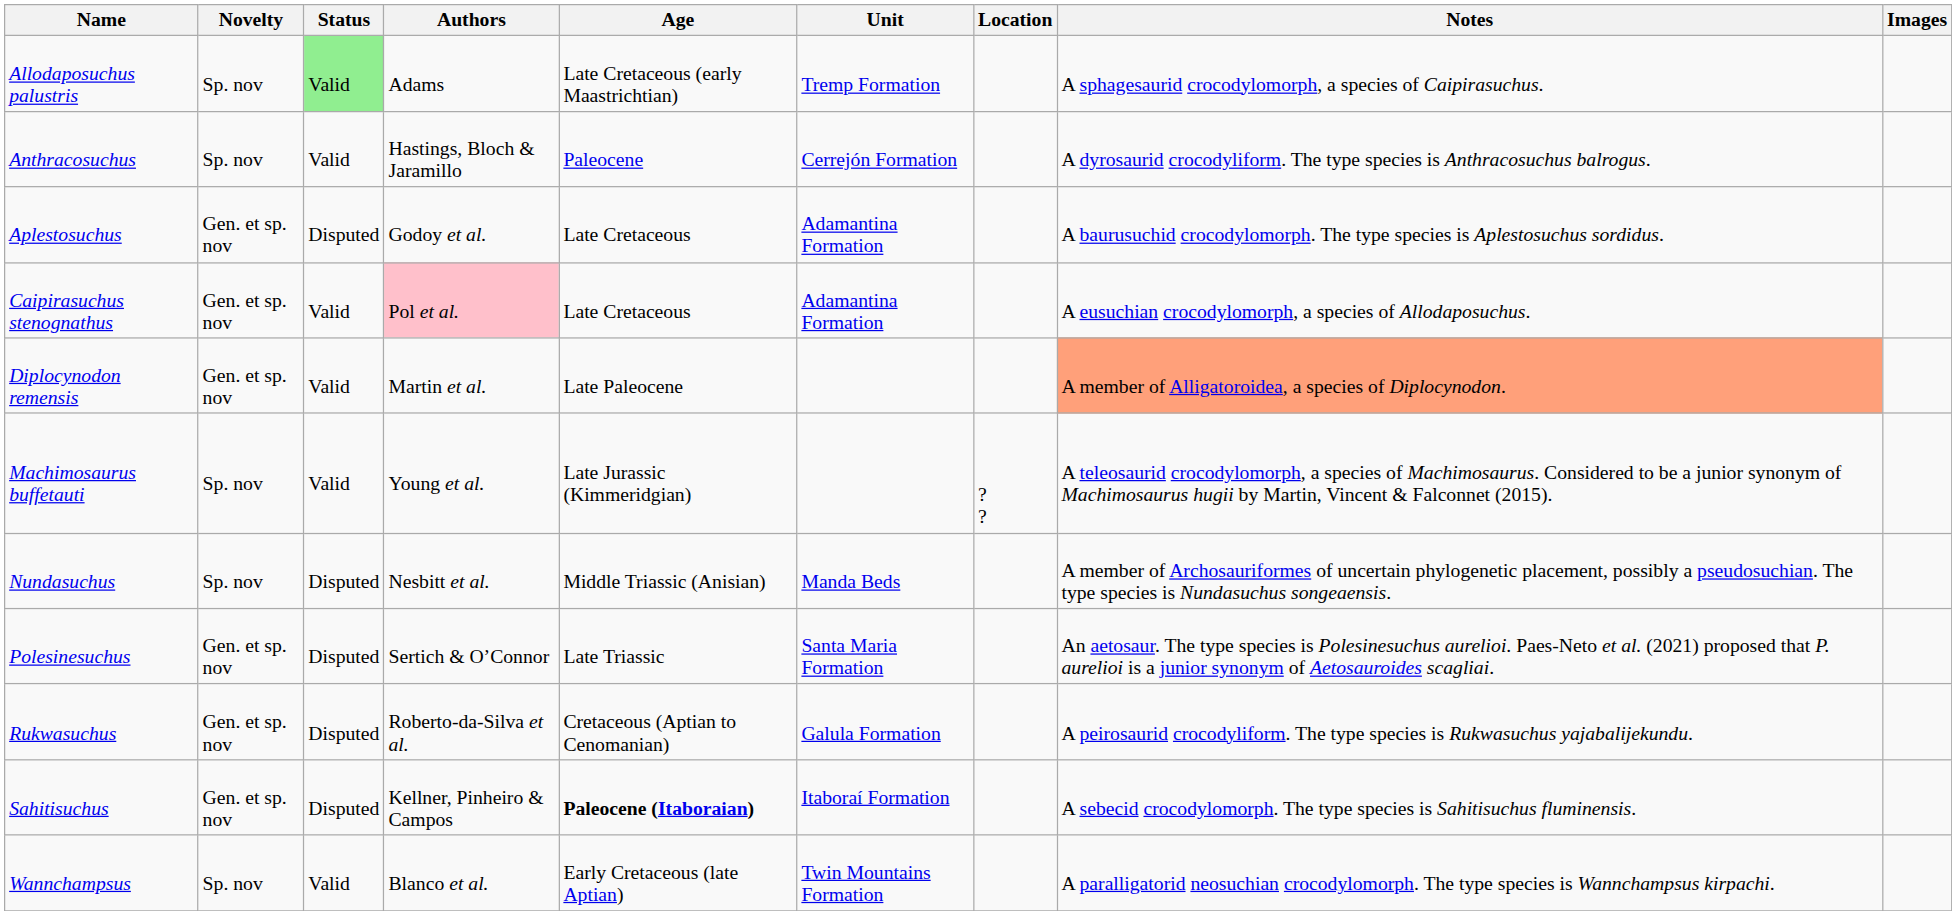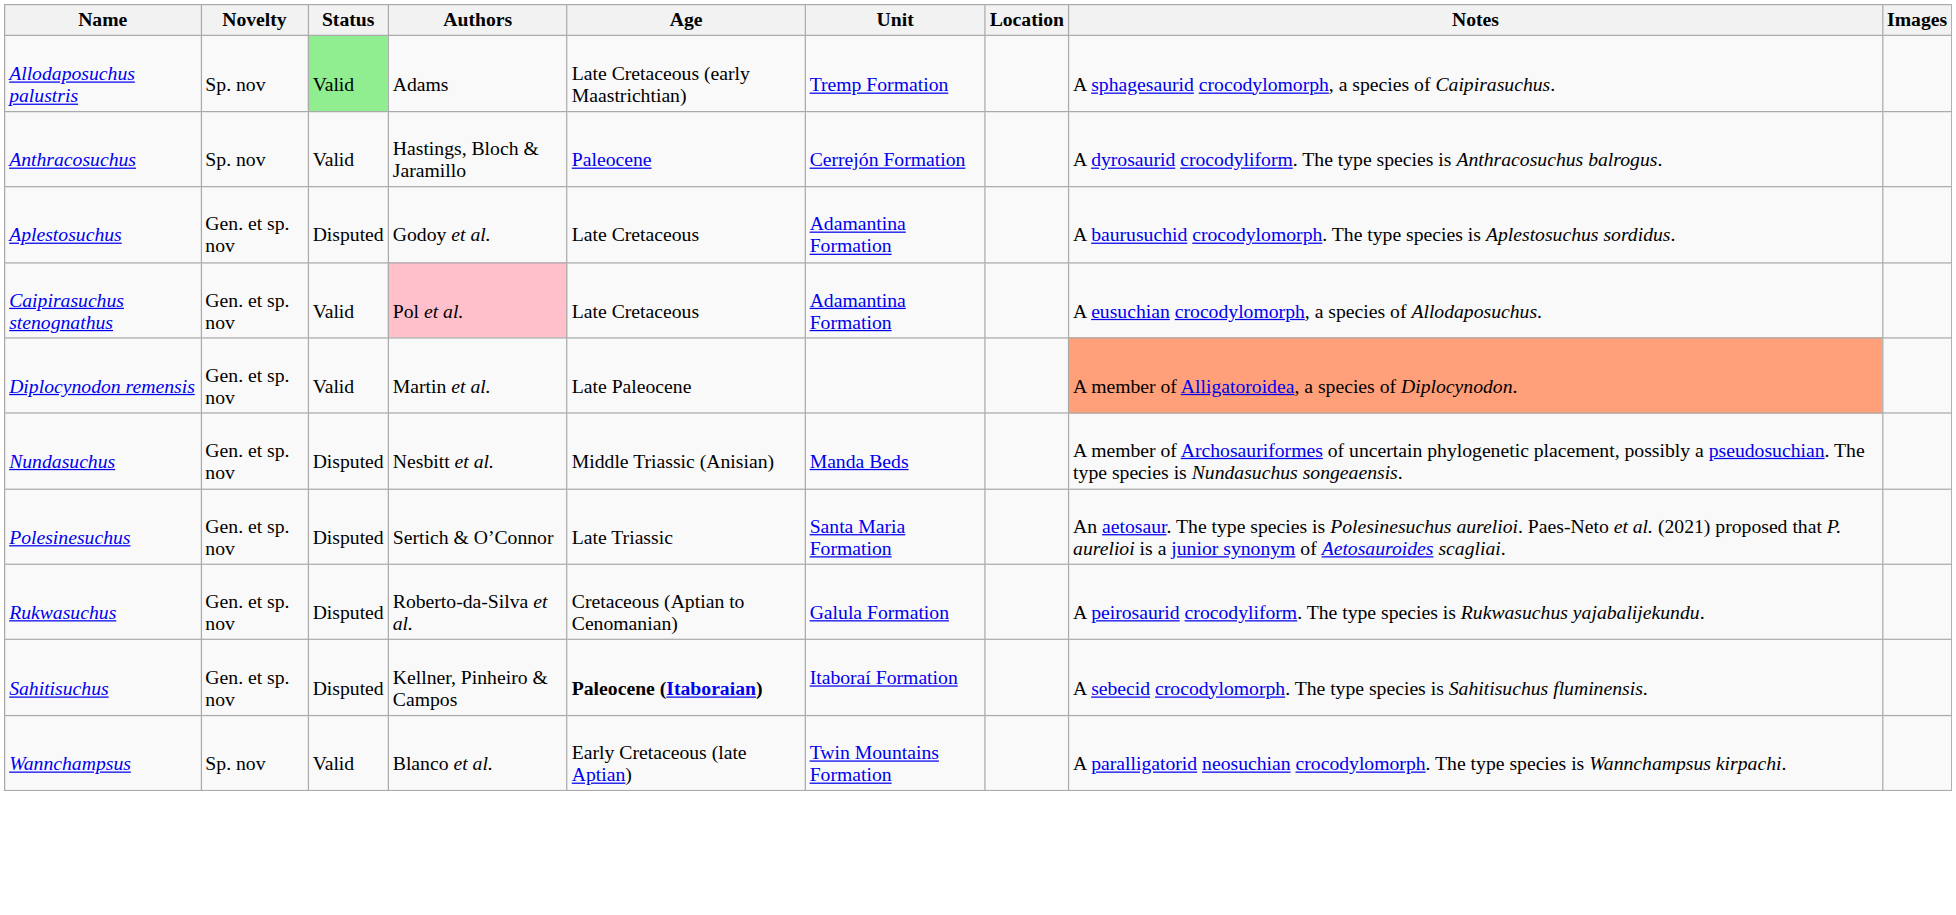- row: (73, 484)
(233, 581) Sp. nov -> (247, 461) Gen. et sp. nov
